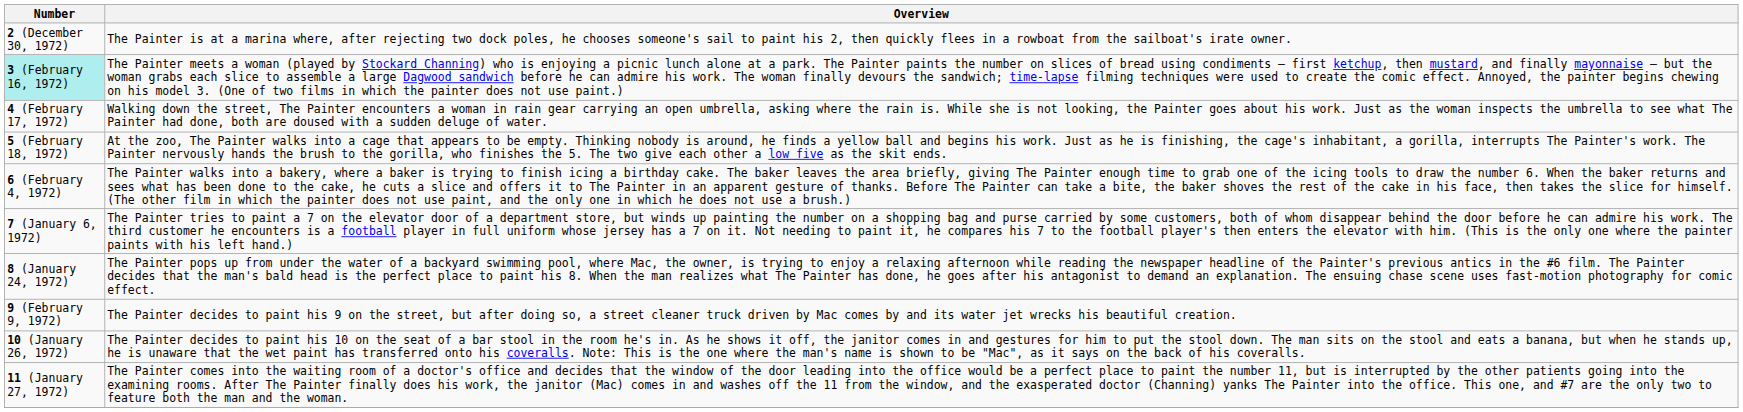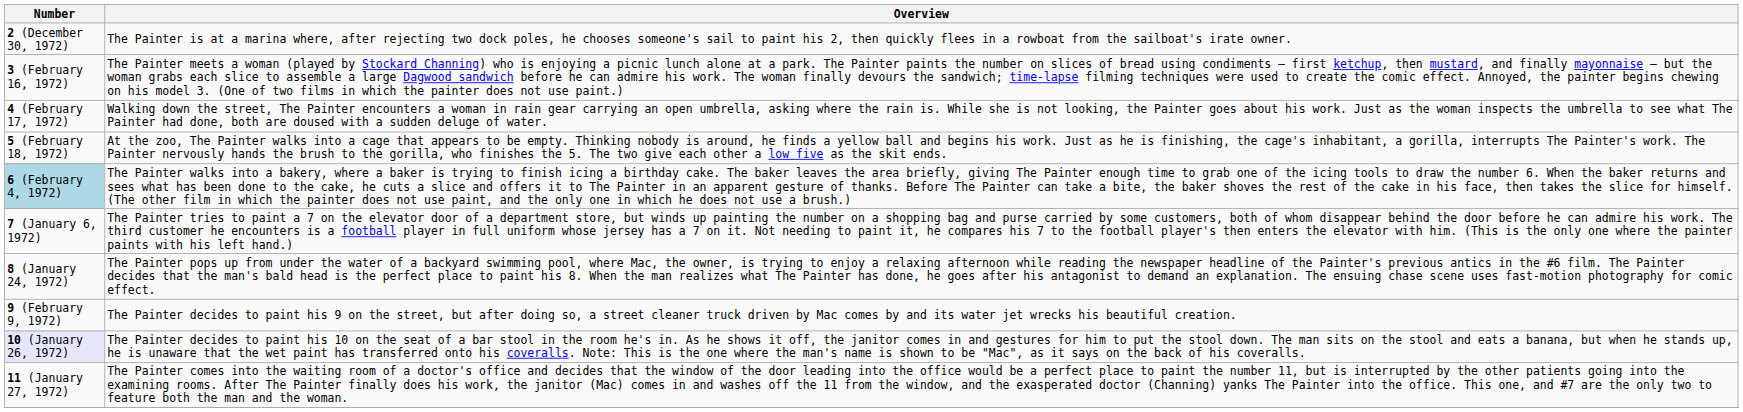(45, 77) paleturquoise background -> (45, 77) no background
(45, 186) no background -> (45, 186) lightblue background
(45, 347) no background -> (45, 347) lavender background
